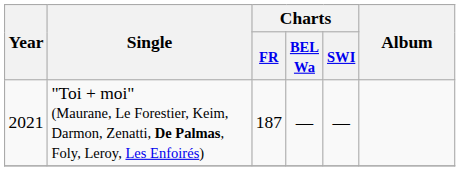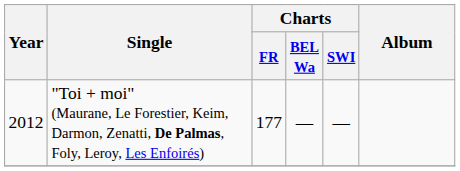(26, 122) 2021 -> (26, 122) 2012
(269, 122) 187 -> (269, 122) 177
